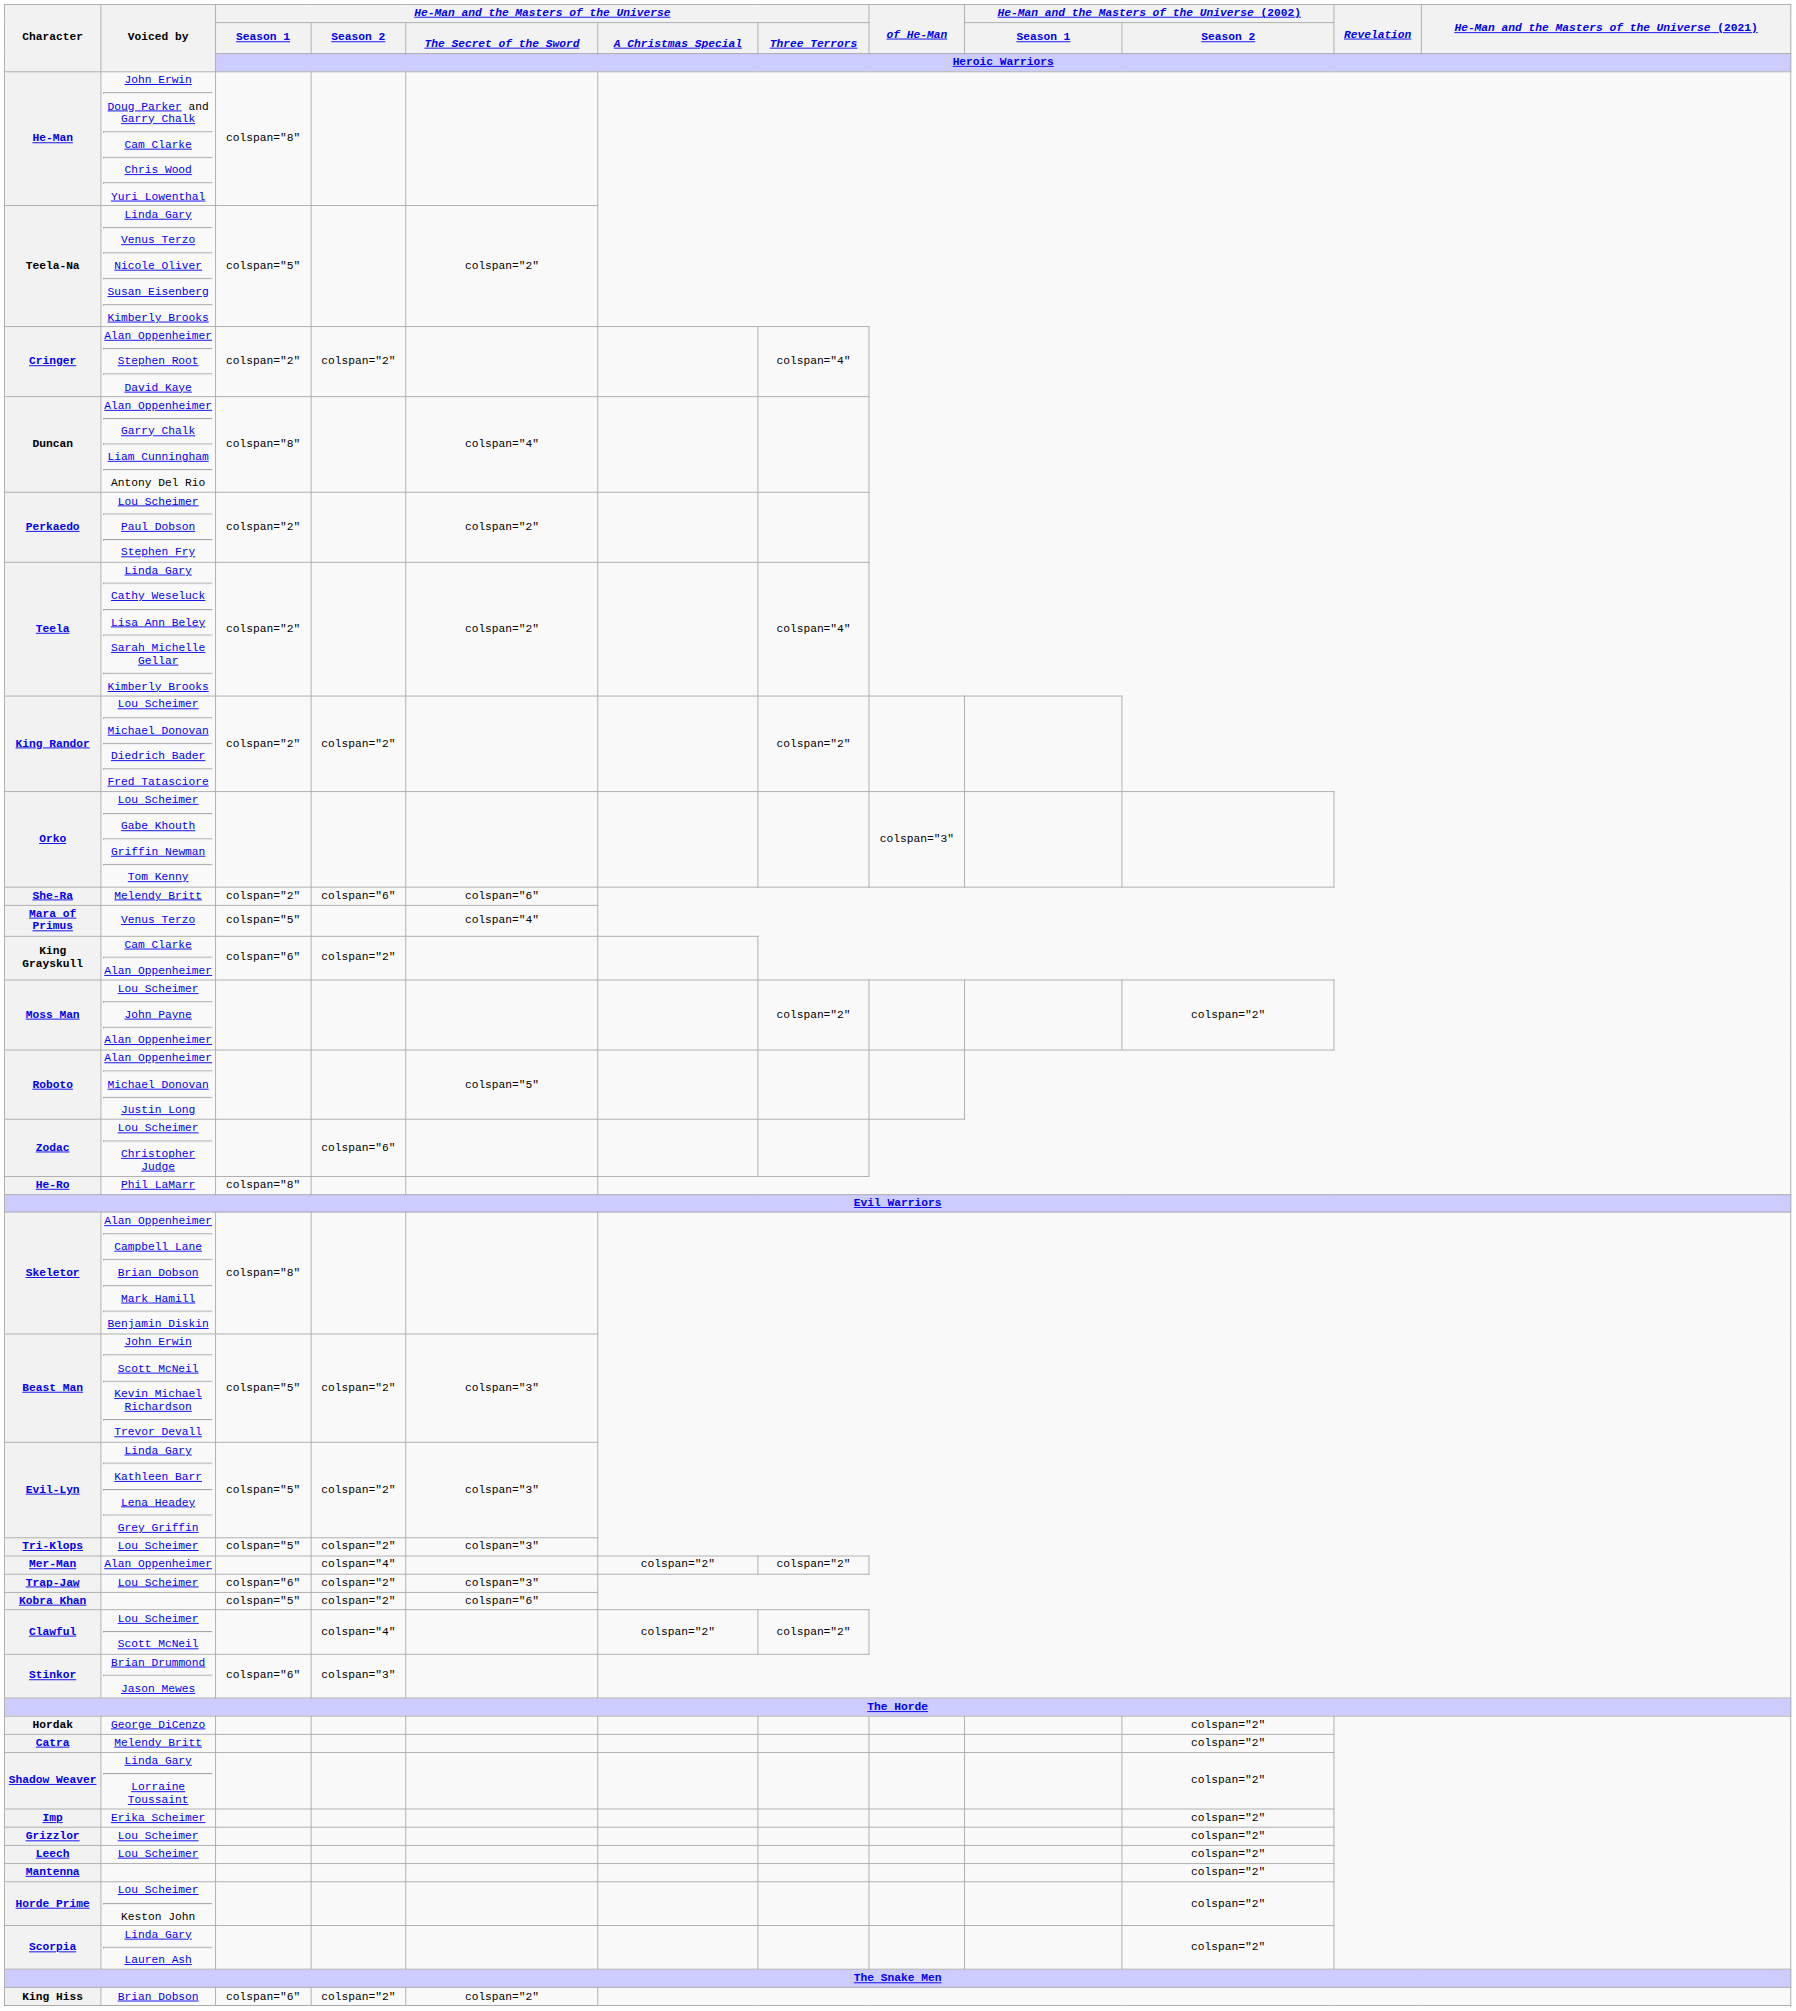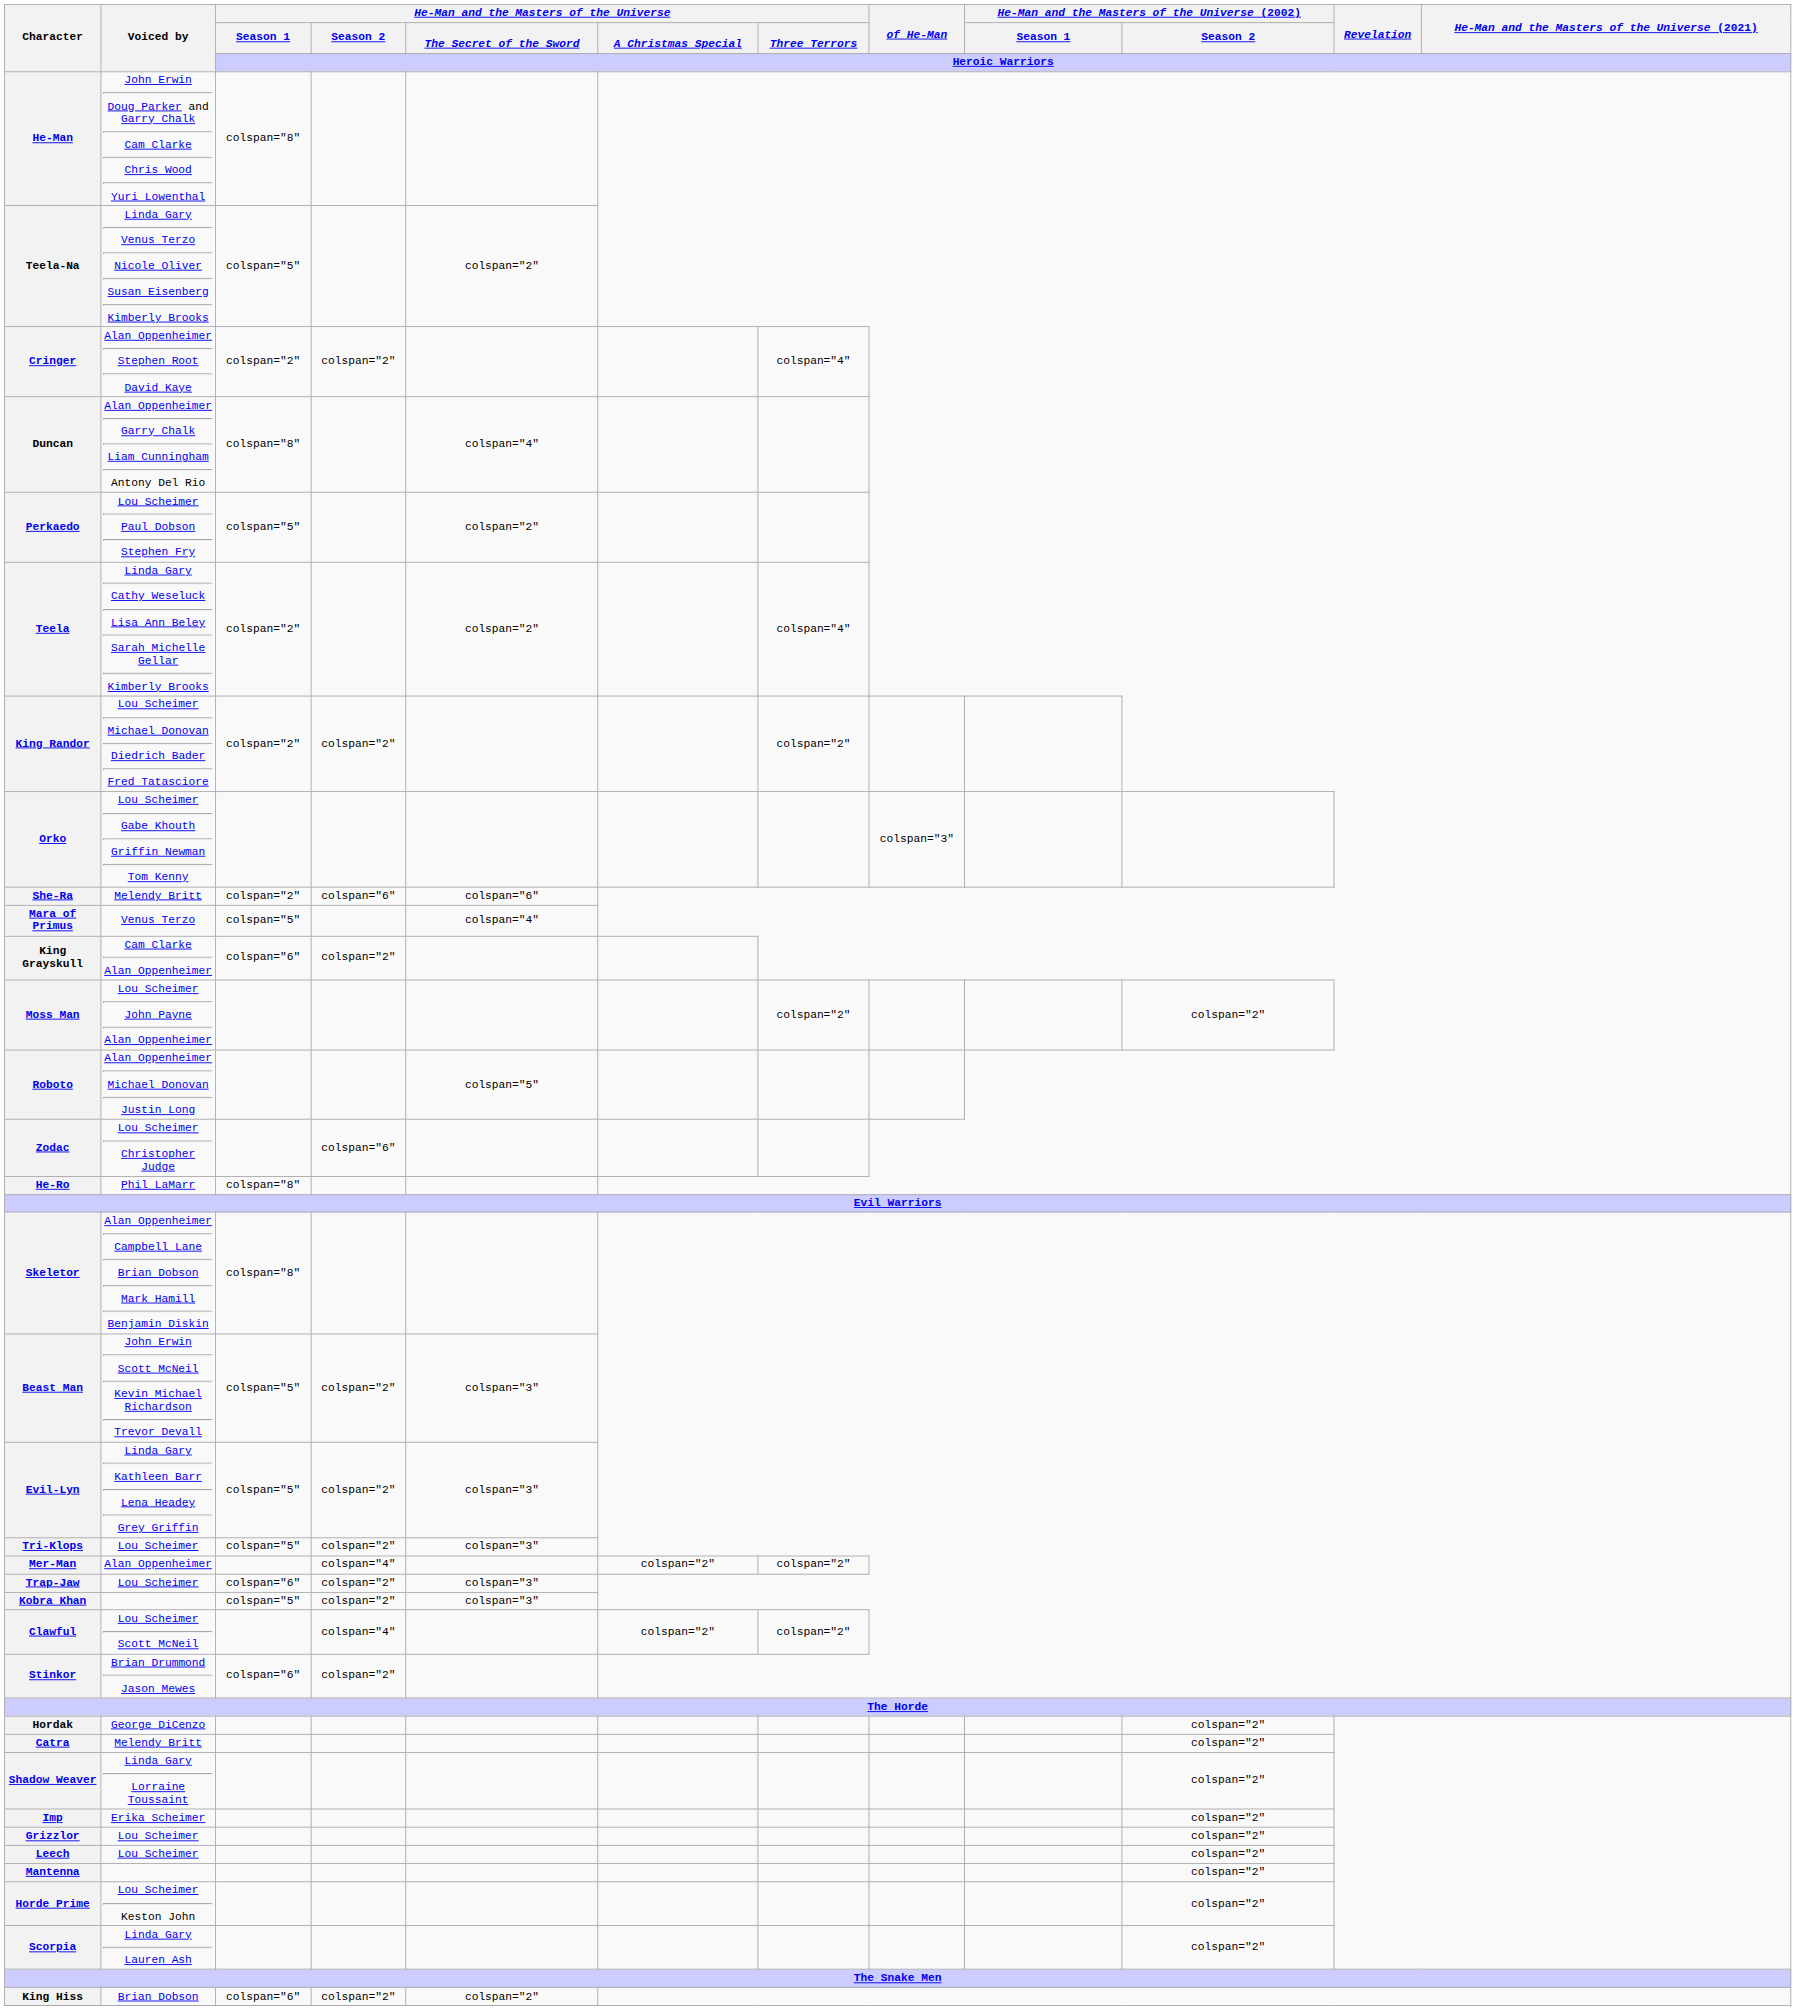(263, 527) colspan="2" -> (263, 527) colspan="5"
(502, 1601) colspan="6" -> (502, 1601) colspan="3"
(358, 1676) colspan="3" -> (358, 1676) colspan="2"
